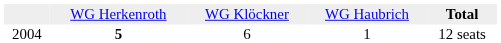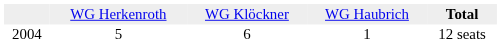(118, 34) bold -> (118, 34) normal
